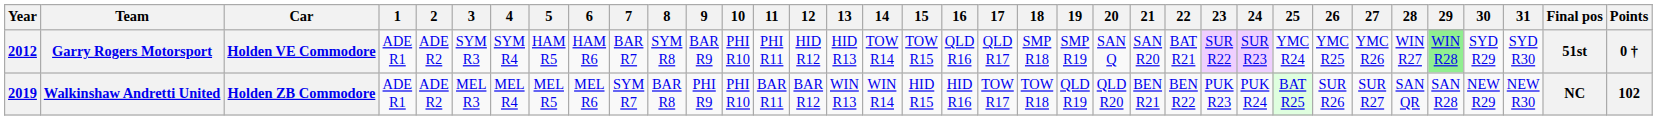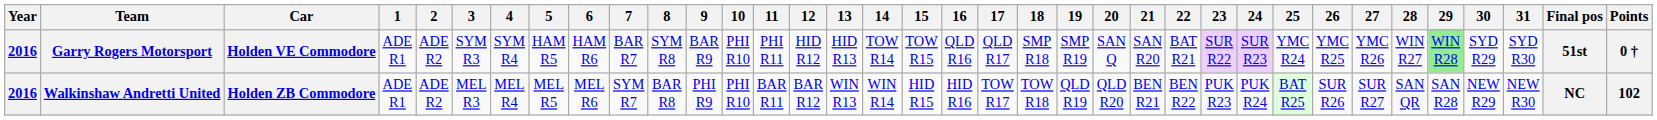(22, 50) 2012 -> (22, 50) 2016
(22, 93) 2019 -> (22, 93) 2016
